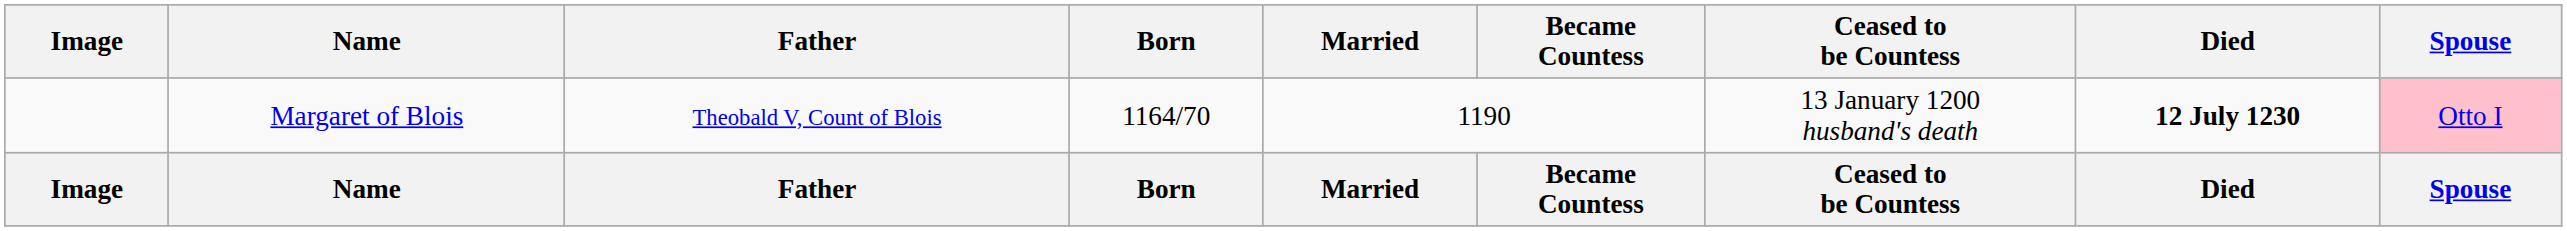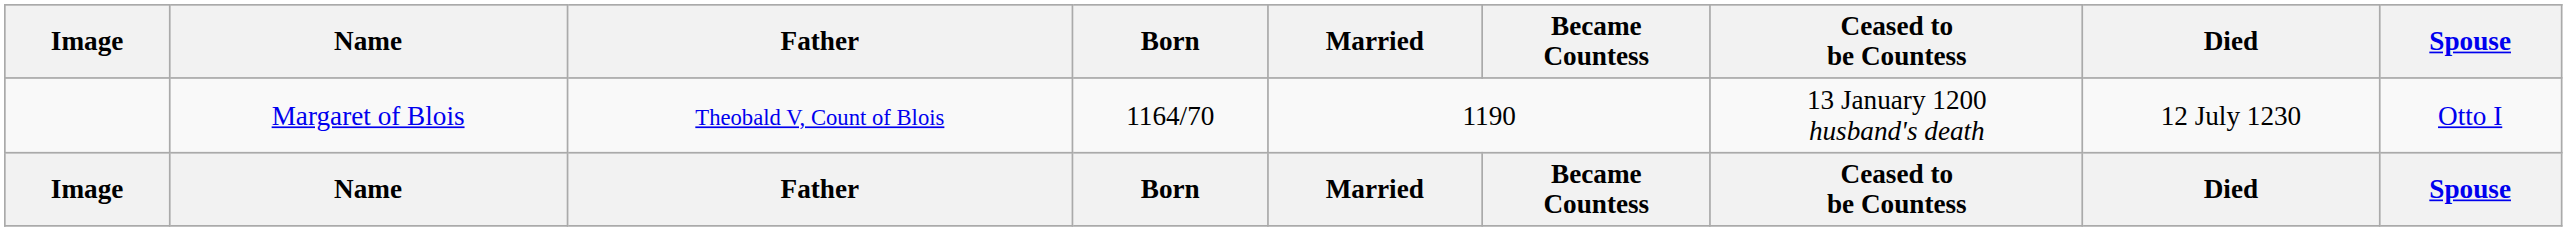(2228, 115) bold -> (2231, 115) normal
(2470, 115) pink background -> (2470, 115) no background
